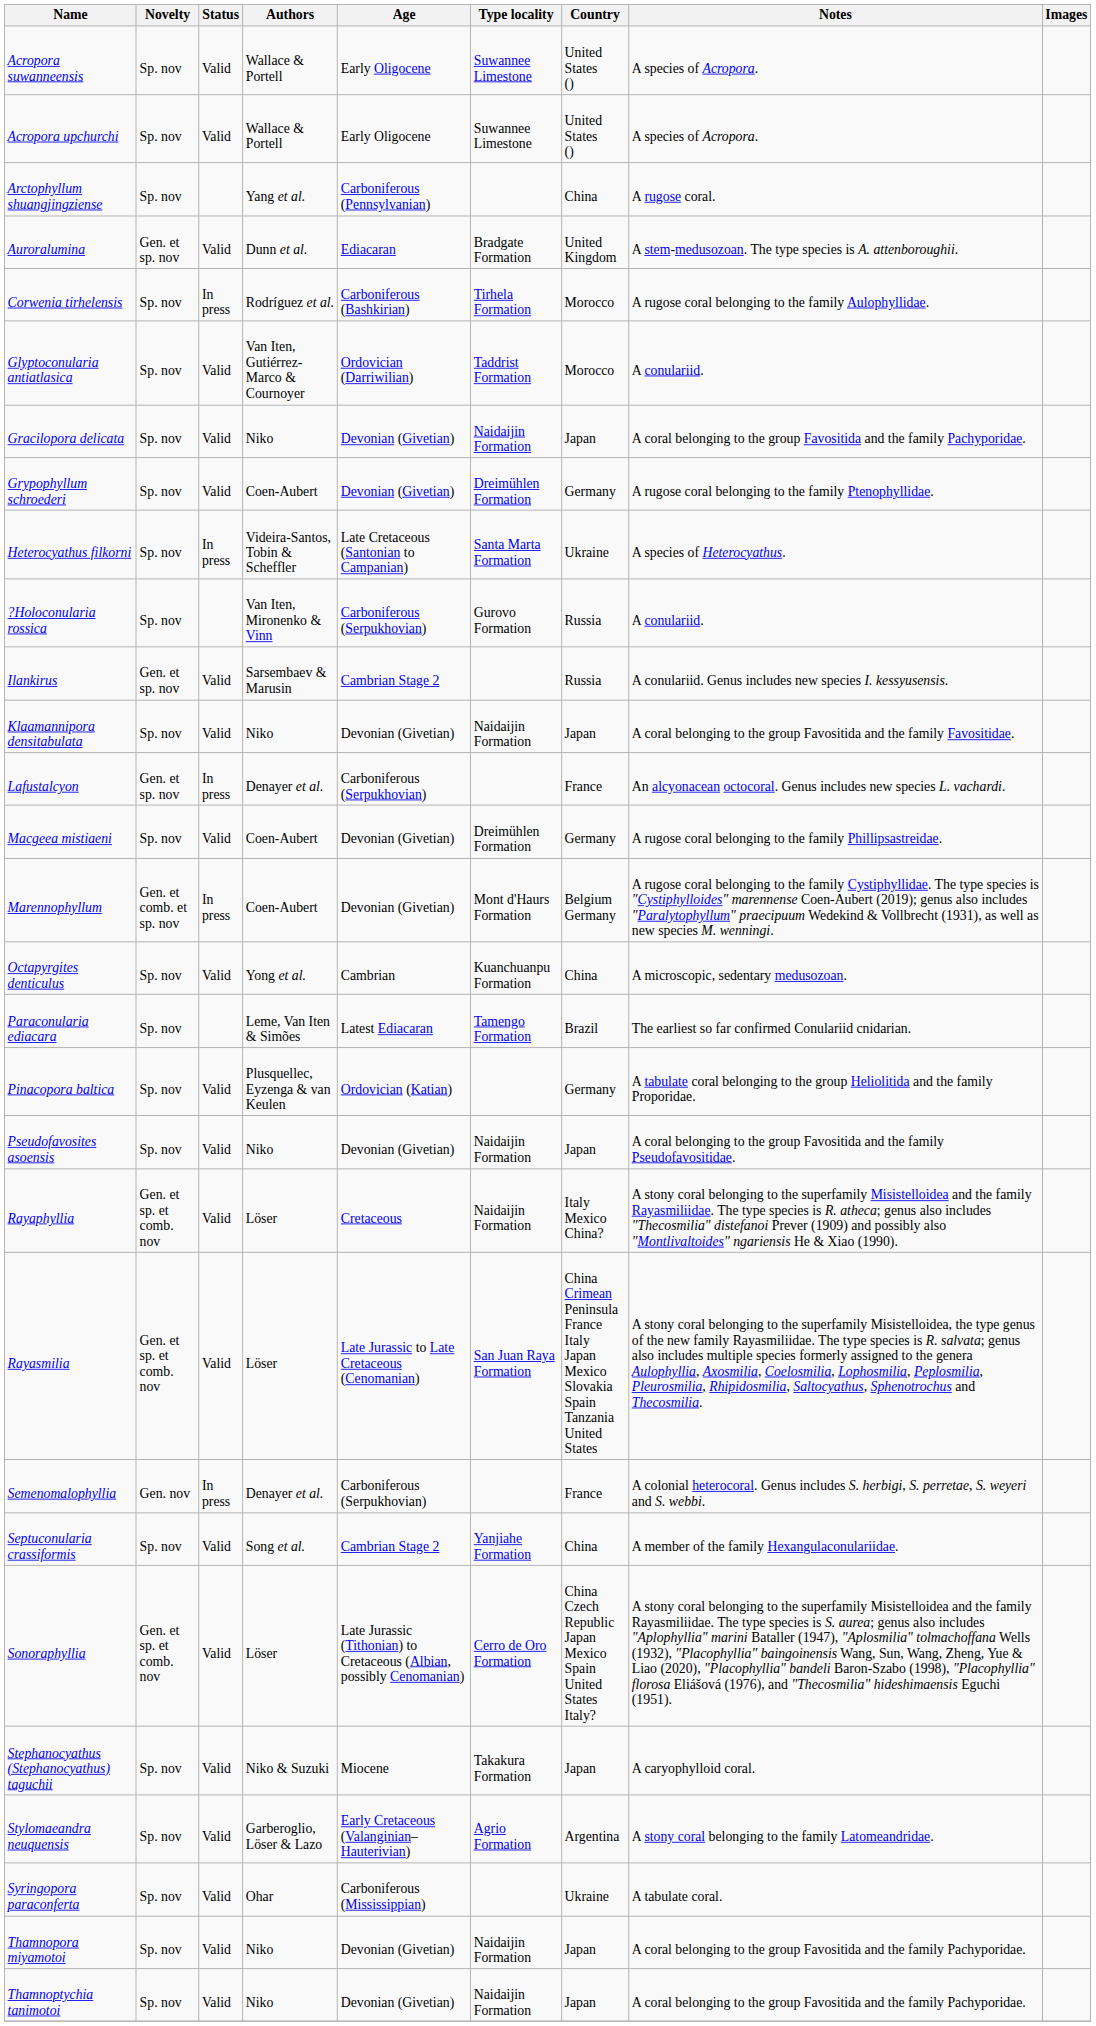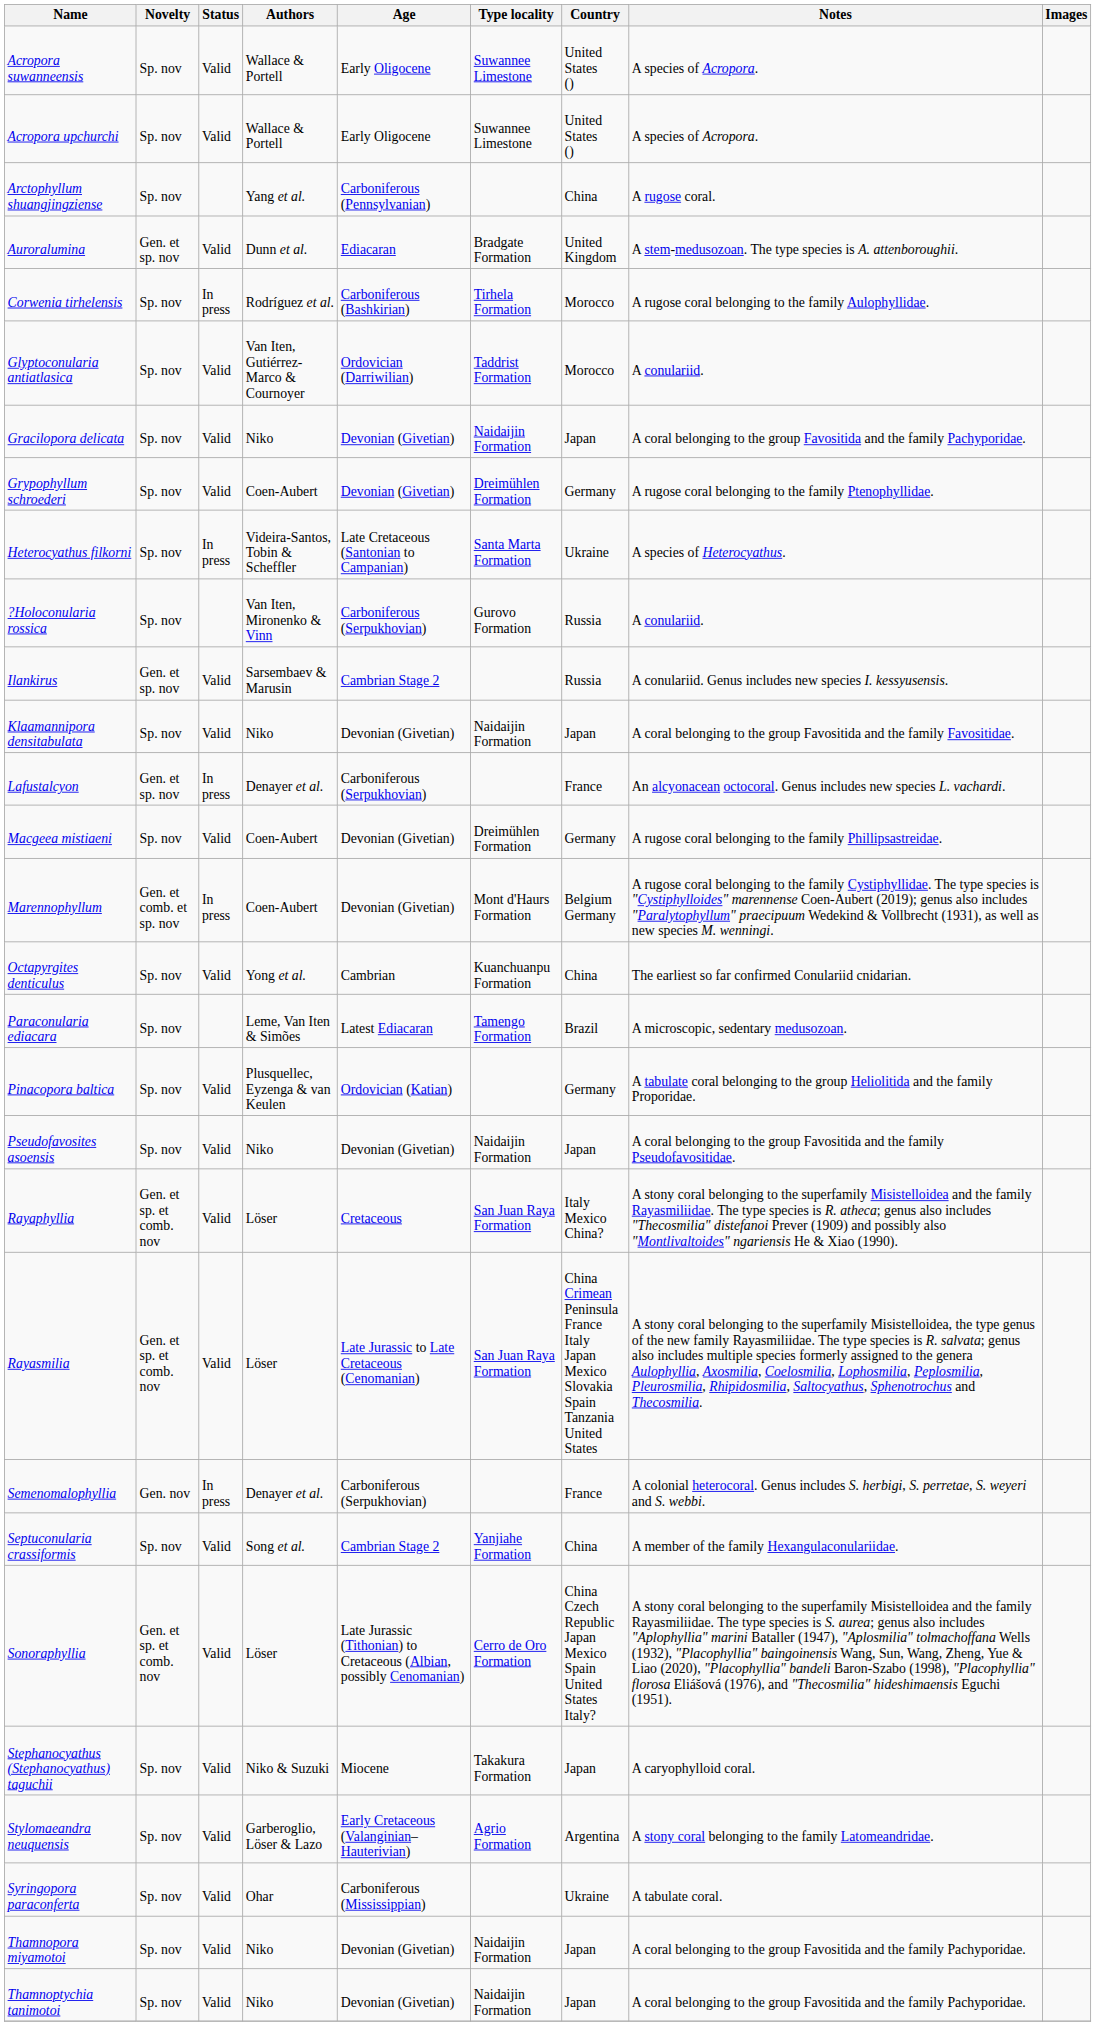(739, 976) A microscopic, sedentary medusozoan. -> (771, 976) The earliest so far confirmed Conulariid cnidarian.
(771, 1028) The earliest so far confirmed Conulariid cnidarian. -> (739, 1028) A microscopic, sedentary medusozoan.
(502, 1218) Naidaijin Formation -> (514, 1218) San Juan Raya Formation
